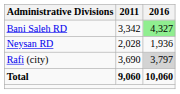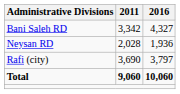(162, 28) lightgreen background -> (162, 28) no background
(162, 60) lightgrey background -> (162, 60) no background
